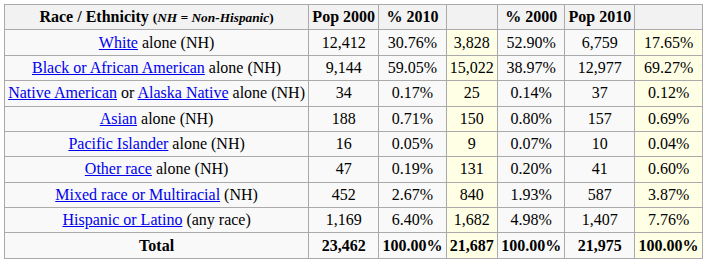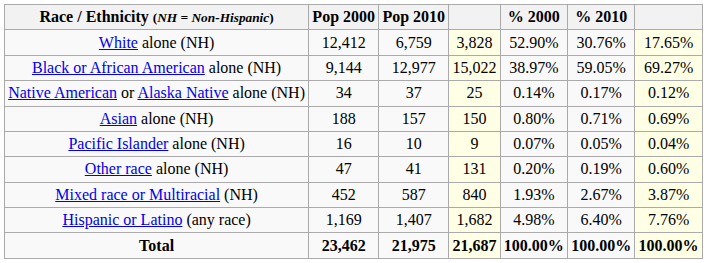columns swapped: (600, 17) <-> (412, 17)
